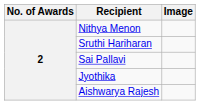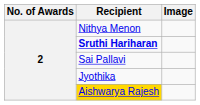(115, 44) normal -> (118, 44) bold
(119, 92) no background -> (119, 92) gold background
